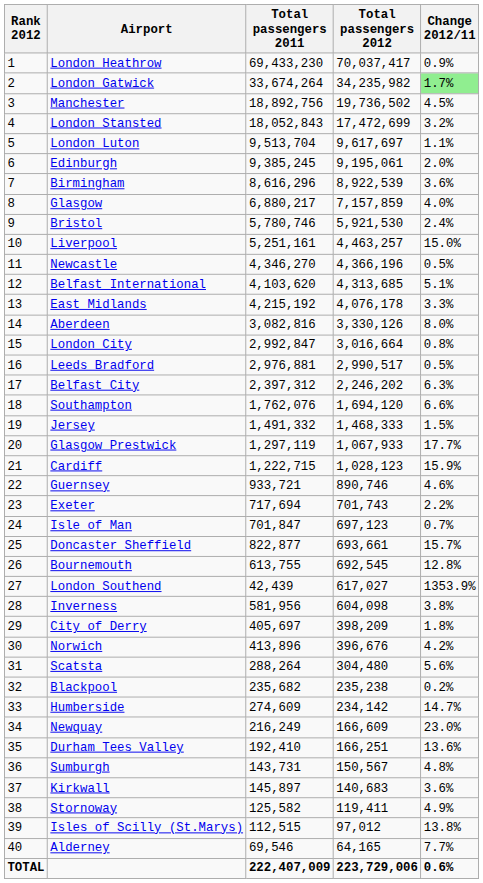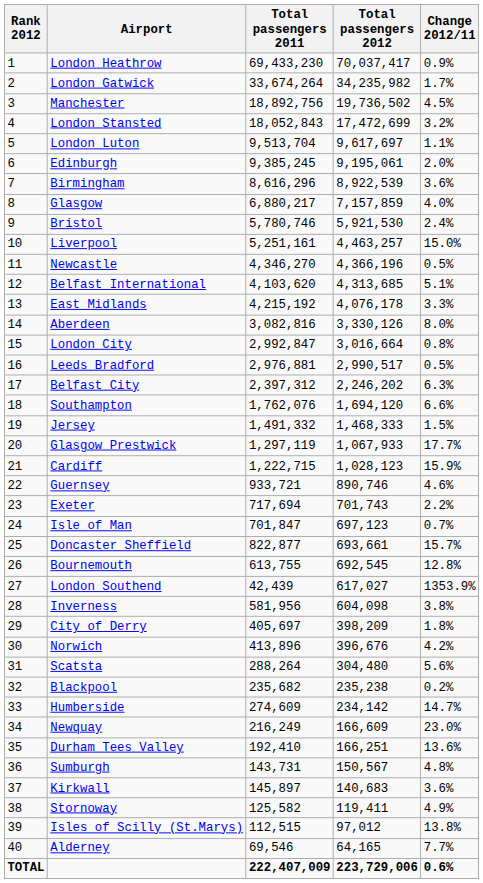(439, 83) lightgreen background -> (439, 83) no background
